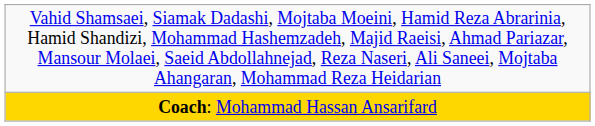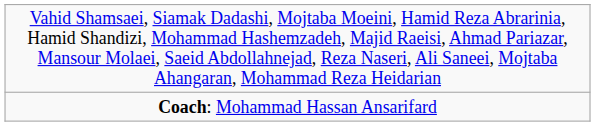(298, 106) gold background -> (298, 106) no background
